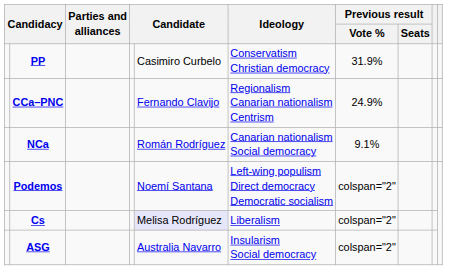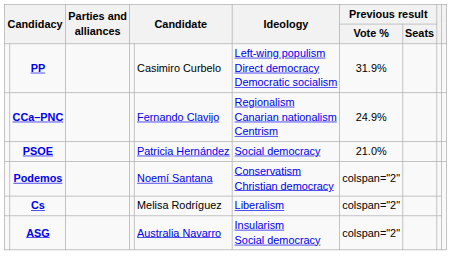(280, 61) Conservatism Christian democracy -> (286, 68) Left-wing populism Direct democracy Democratic socialism
+ row: (38, 152)
- row: (38, 144)
(282, 186) Left-wing populism Direct democracy Democratic socialism -> (284, 179) Conservatism Christian democracy
(179, 220) lavender background -> (179, 206) no background
